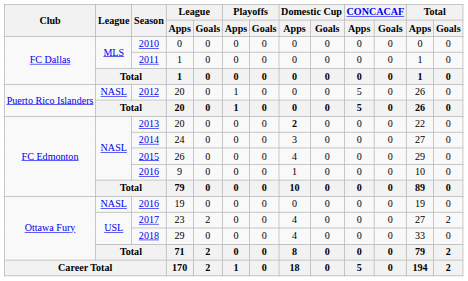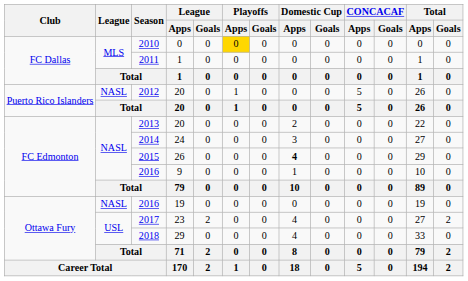(236, 44) no background -> (236, 44) gold background
(294, 124) bold -> (294, 124) normal
(294, 156) normal -> (294, 156) bold
